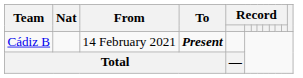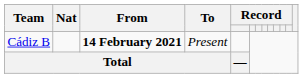(129, 41) normal -> (132, 41) bold
(202, 41) bold -> (208, 41) normal
